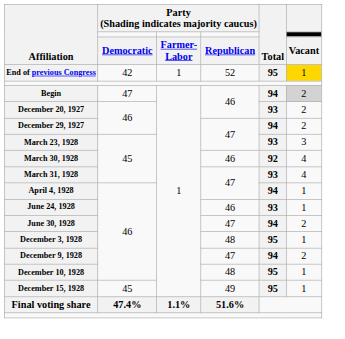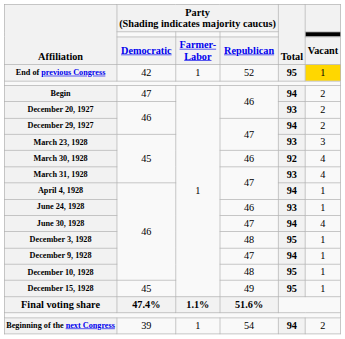(304, 93) lightgrey background -> (323, 93) no background
(304, 223) 2 -> (323, 223) 4
(304, 256) 2 -> (323, 256) 1
+ row: (61, 325)
